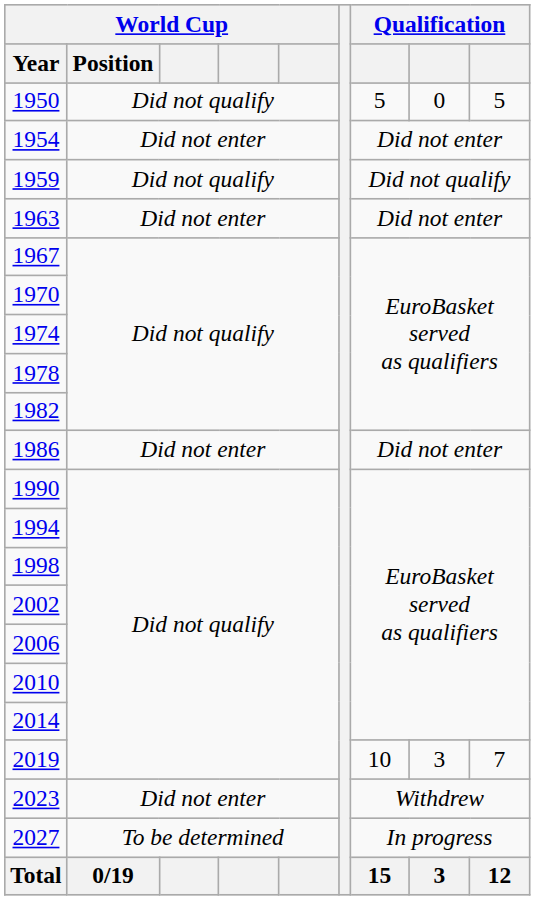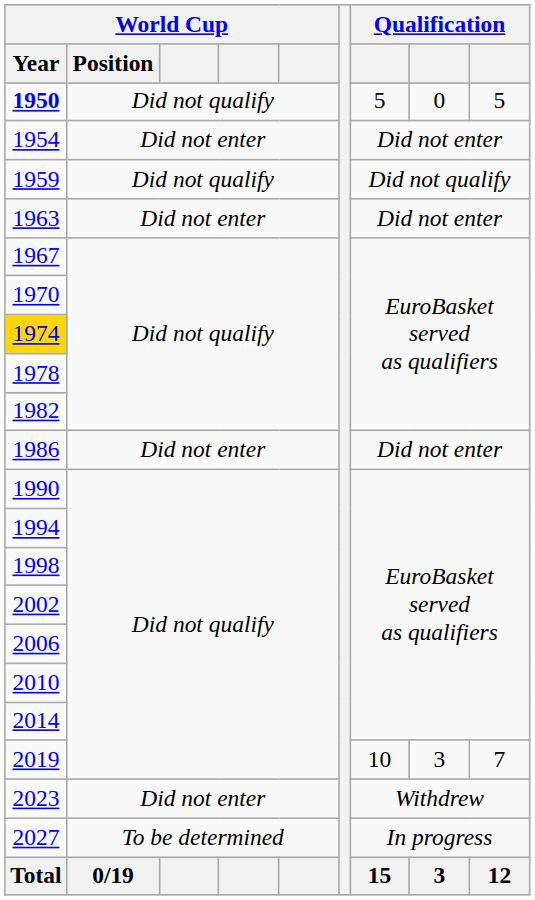(36, 101) normal -> (36, 101) bold
(36, 333) no background -> (36, 333) gold background
